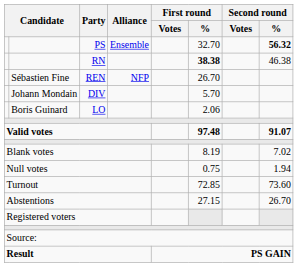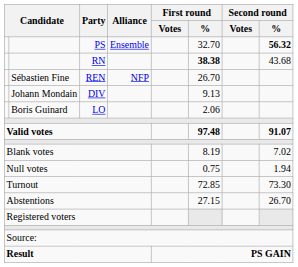(280, 61) 46.38 -> (280, 61) 43.68
(211, 94) 5.70 -> (211, 94) 9.13
(280, 184) 73.60 -> (280, 184) 73.30
